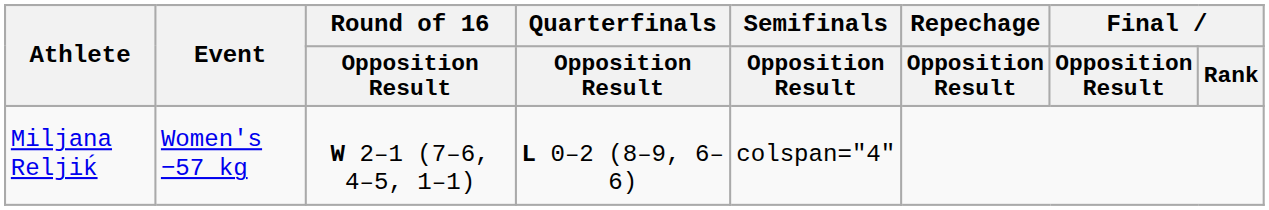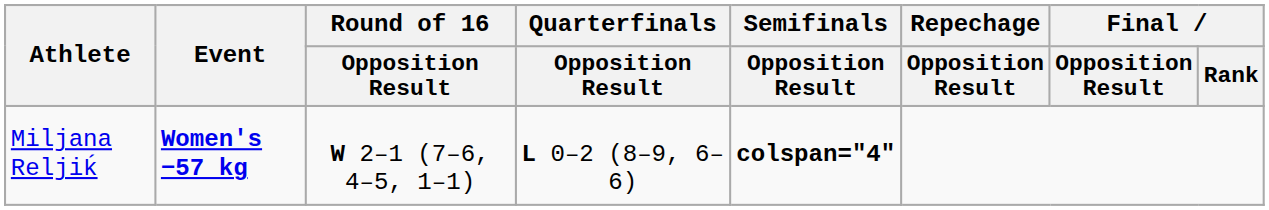(211, 155) normal -> (211, 155) bold
(816, 155) normal -> (816, 155) bold
